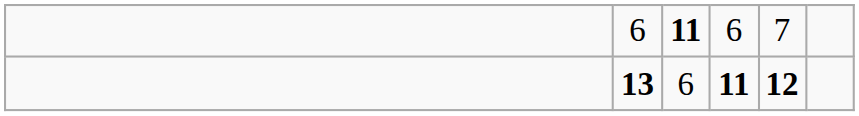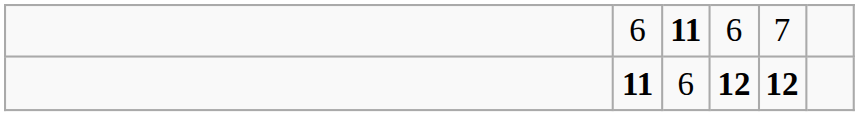(638, 82) 13 -> (638, 82) 11
(734, 82) 11 -> (734, 82) 12
